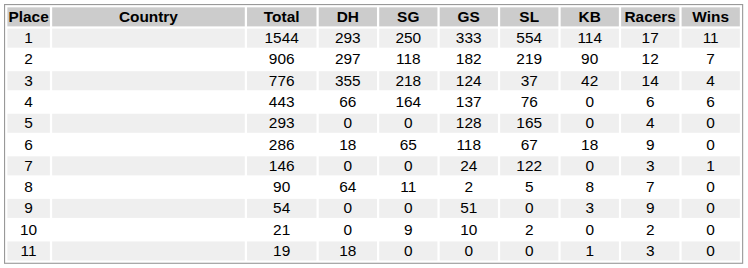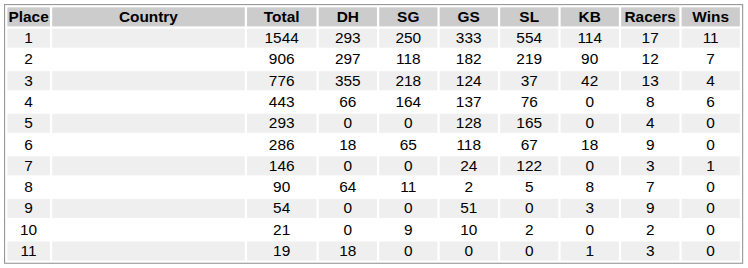(650, 81) 14 -> (650, 81) 13
(650, 102) 6 -> (650, 102) 8
